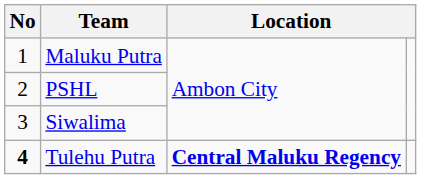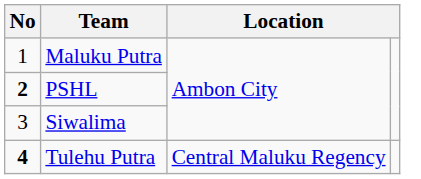(23, 88) normal -> (23, 88) bold
(286, 156) bold -> (279, 156) normal
